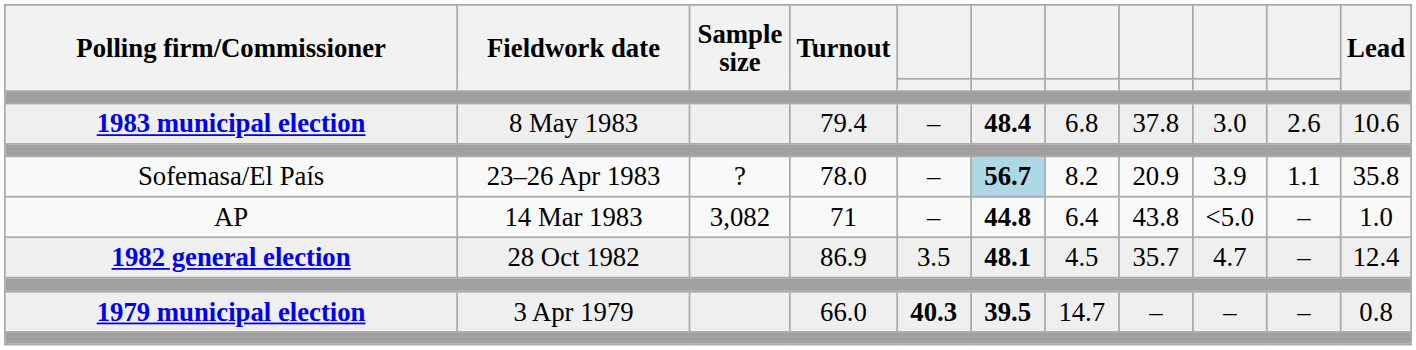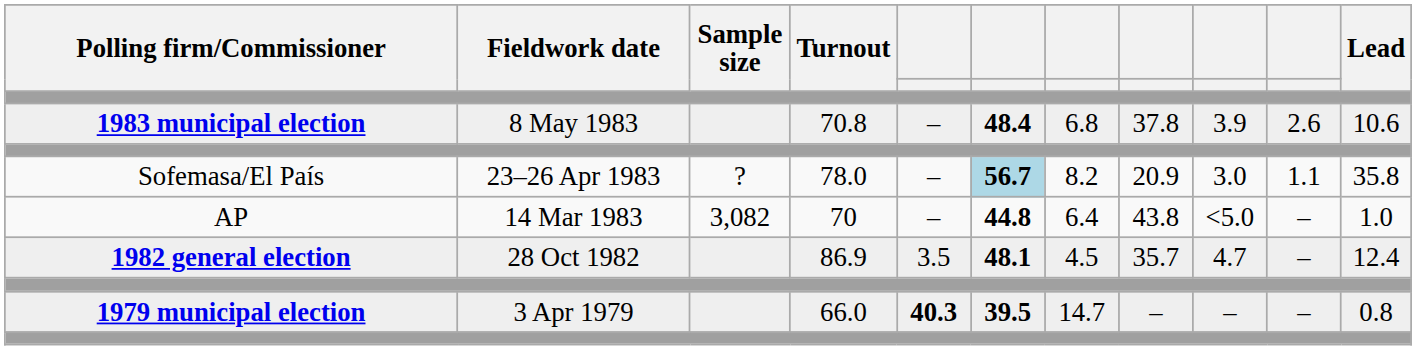(843, 123) 79.4 -> (843, 123) 70.8
(1230, 123) 3.0 -> (1230, 123) 3.9
(1230, 176) 3.9 -> (1230, 176) 3.0
(843, 217) 71 -> (843, 217) 70
